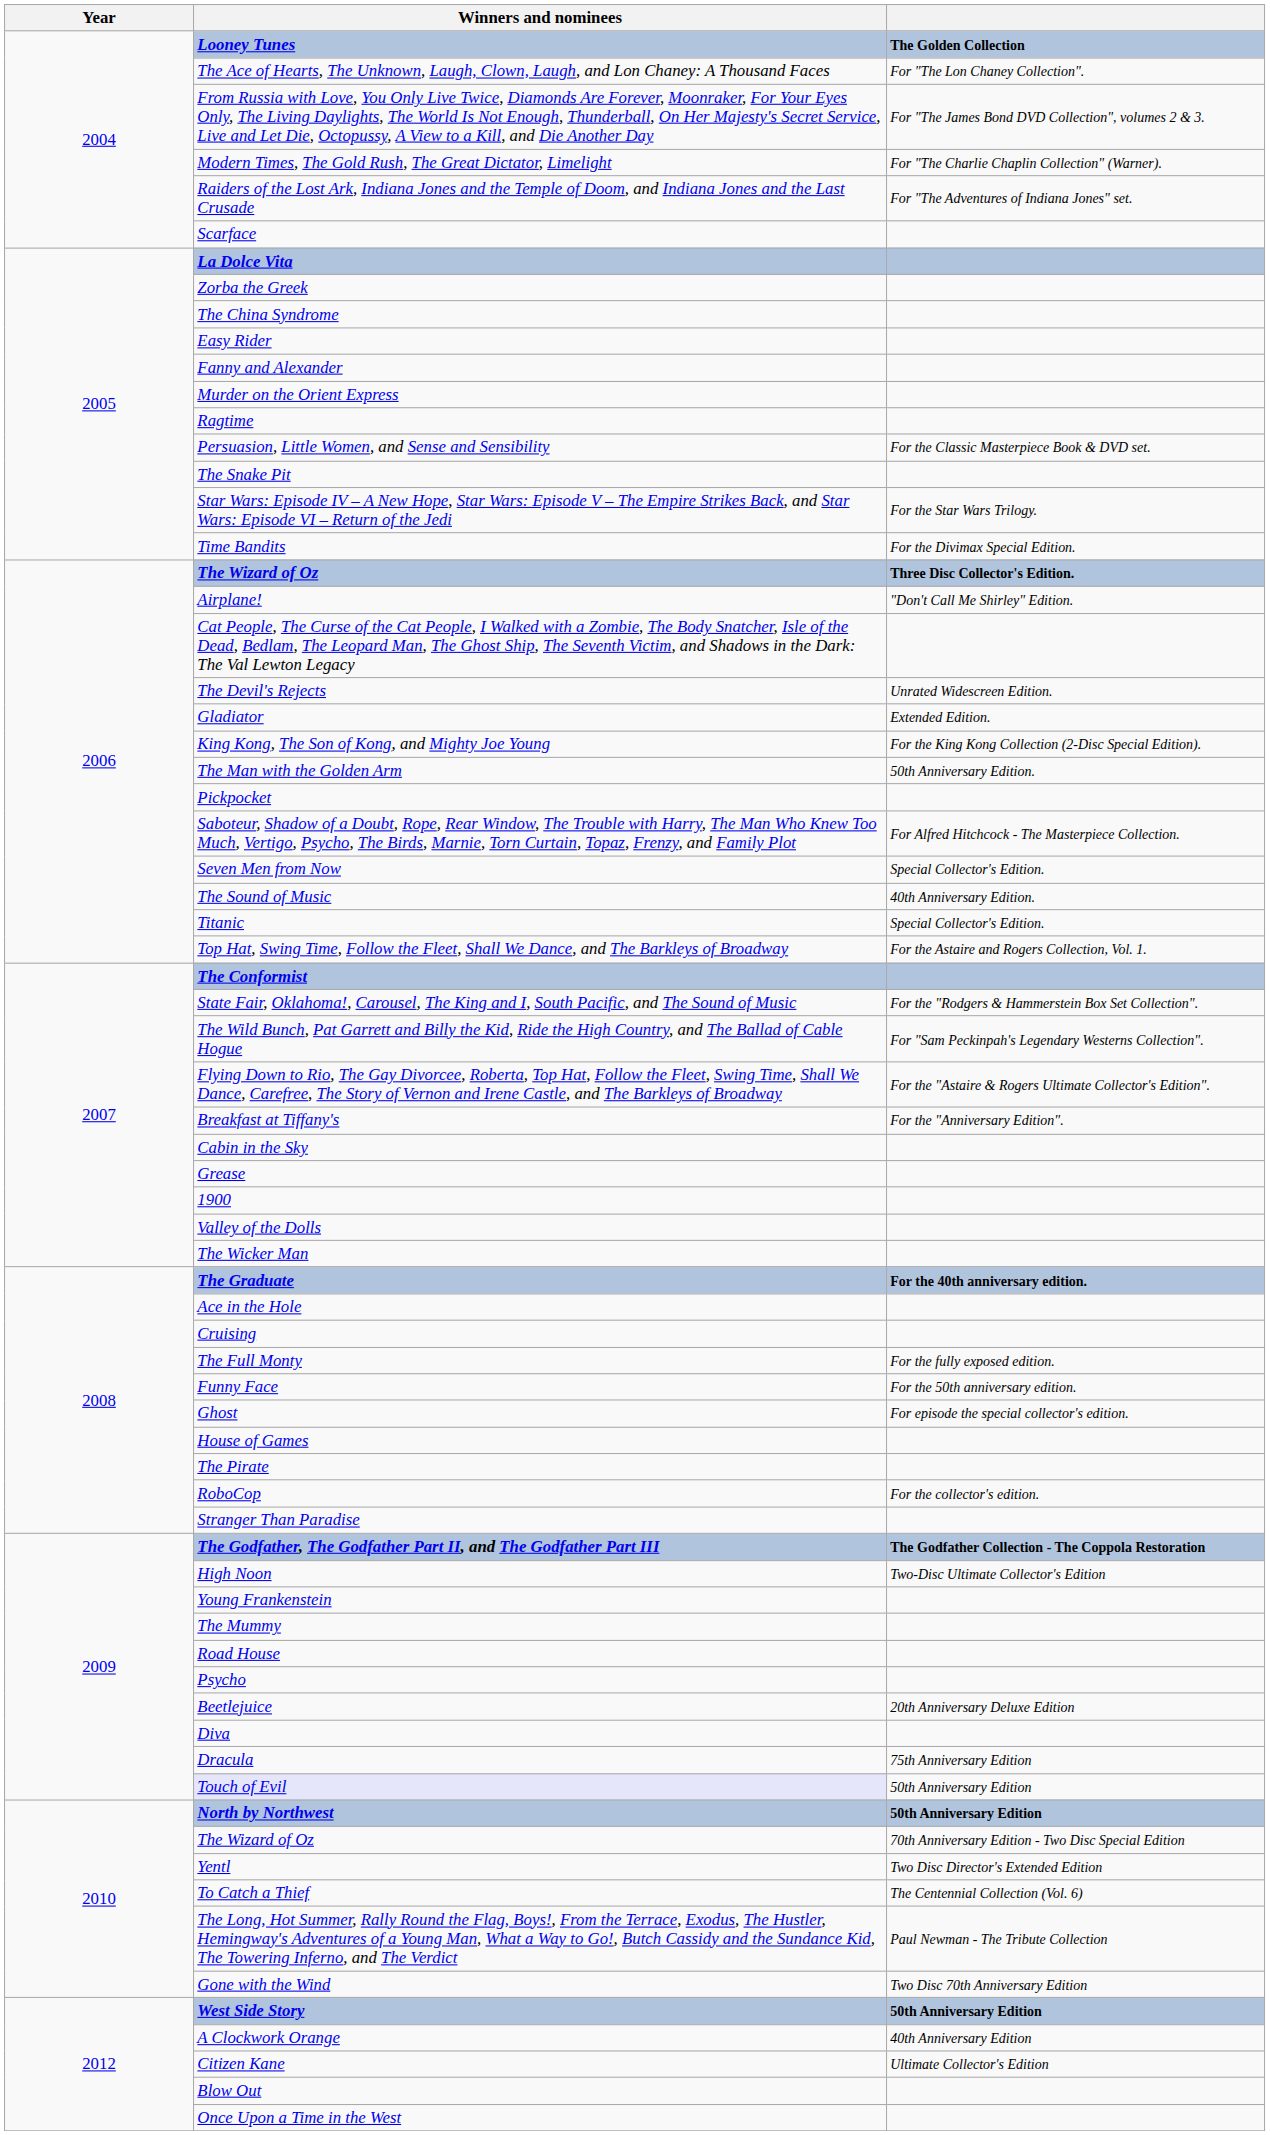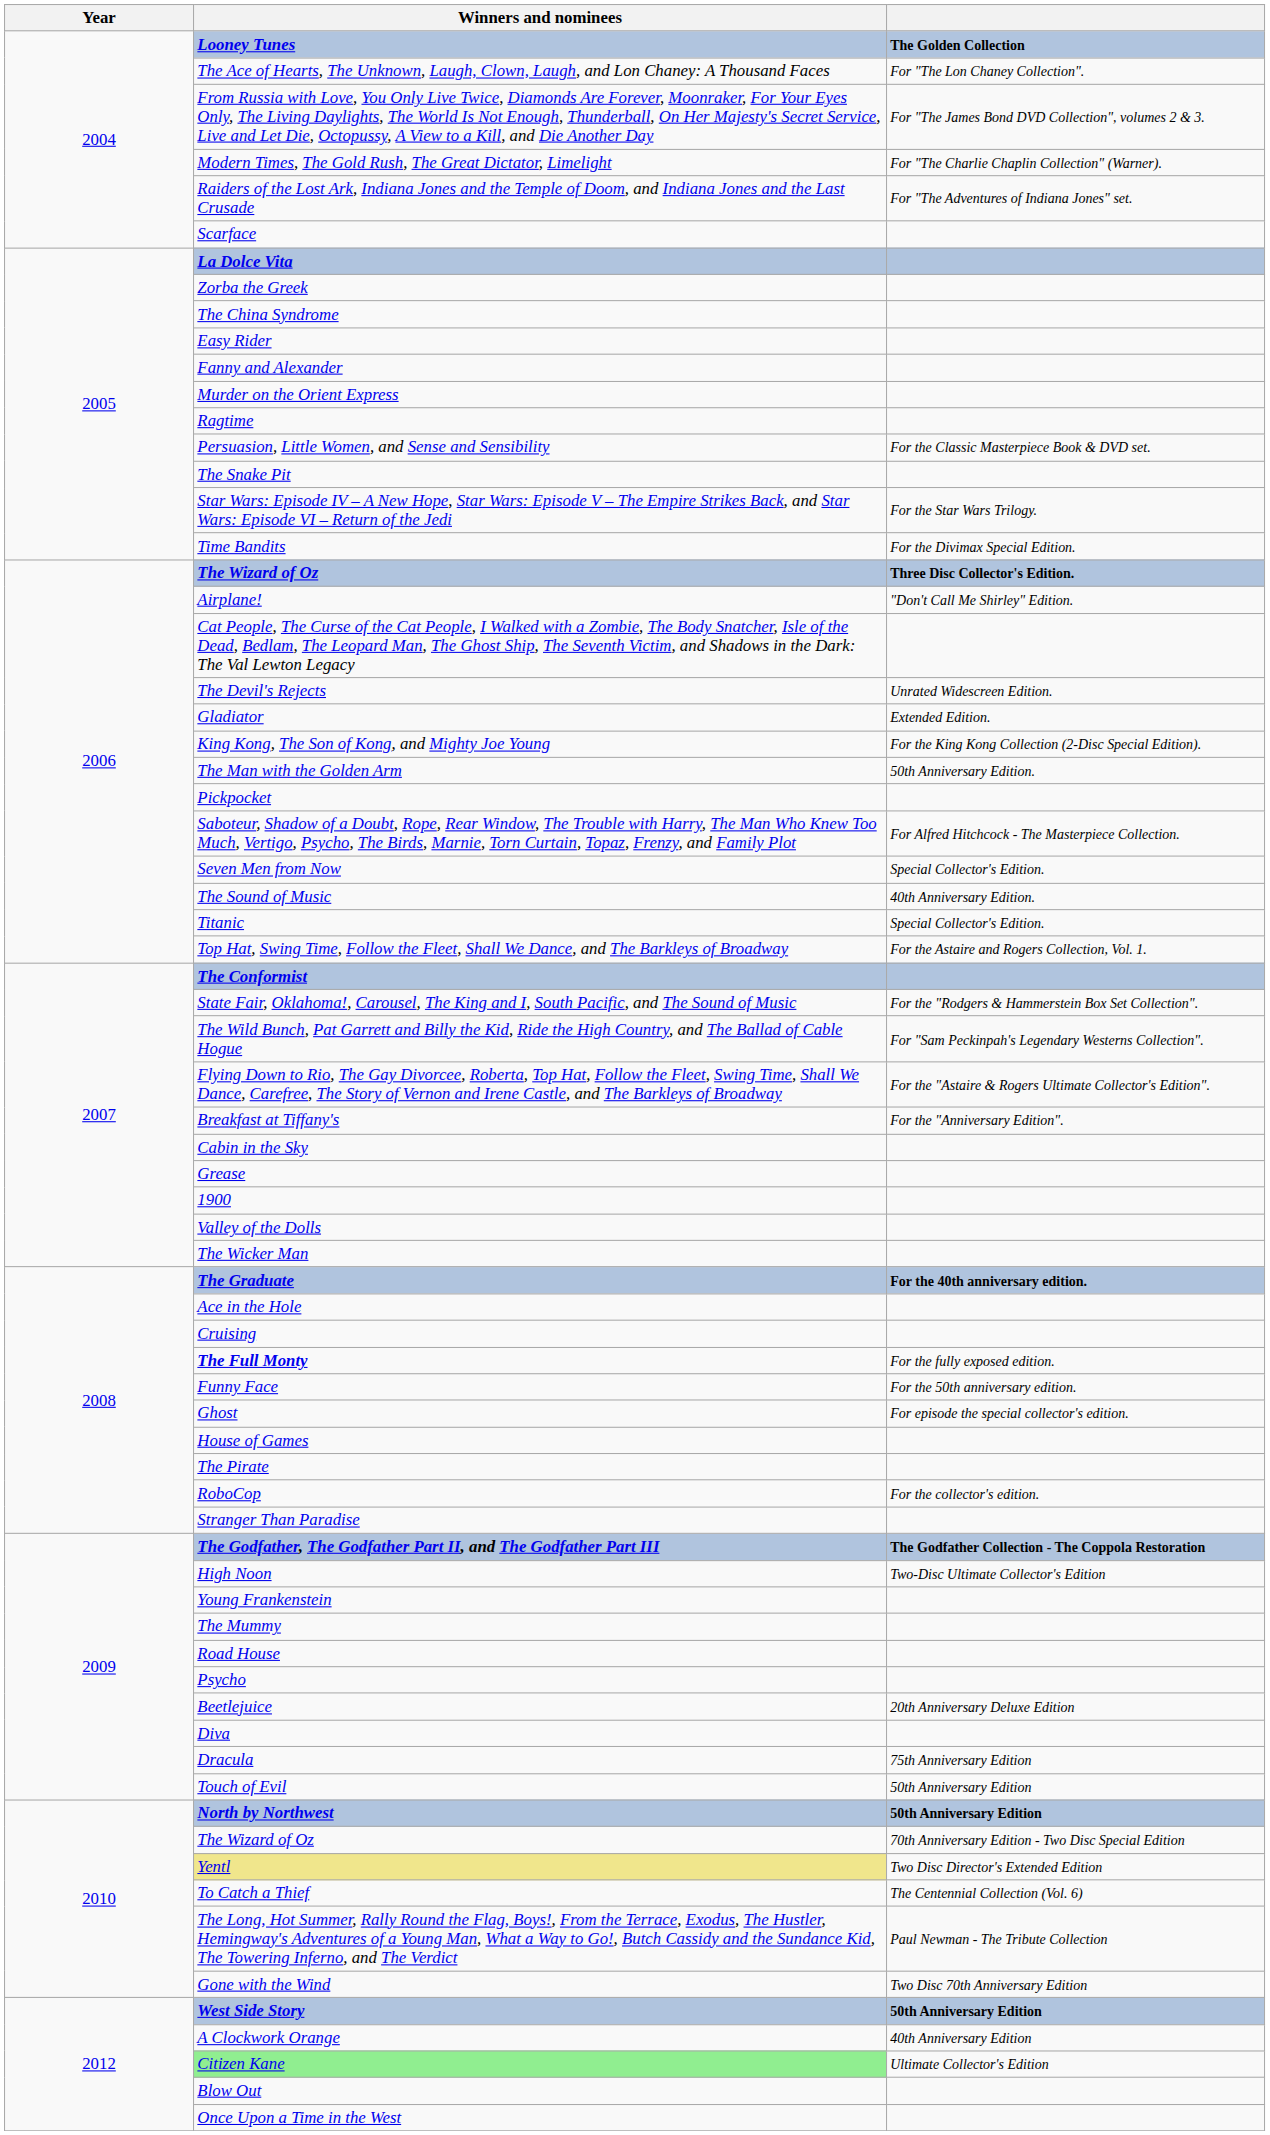(250, 1360) normal -> (252, 1360) bold
(242, 1786) lavender background -> (242, 1786) no background
(214, 1866) no background -> (214, 1866) khaki background
(241, 2064) no background -> (241, 2064) lightgreen background
